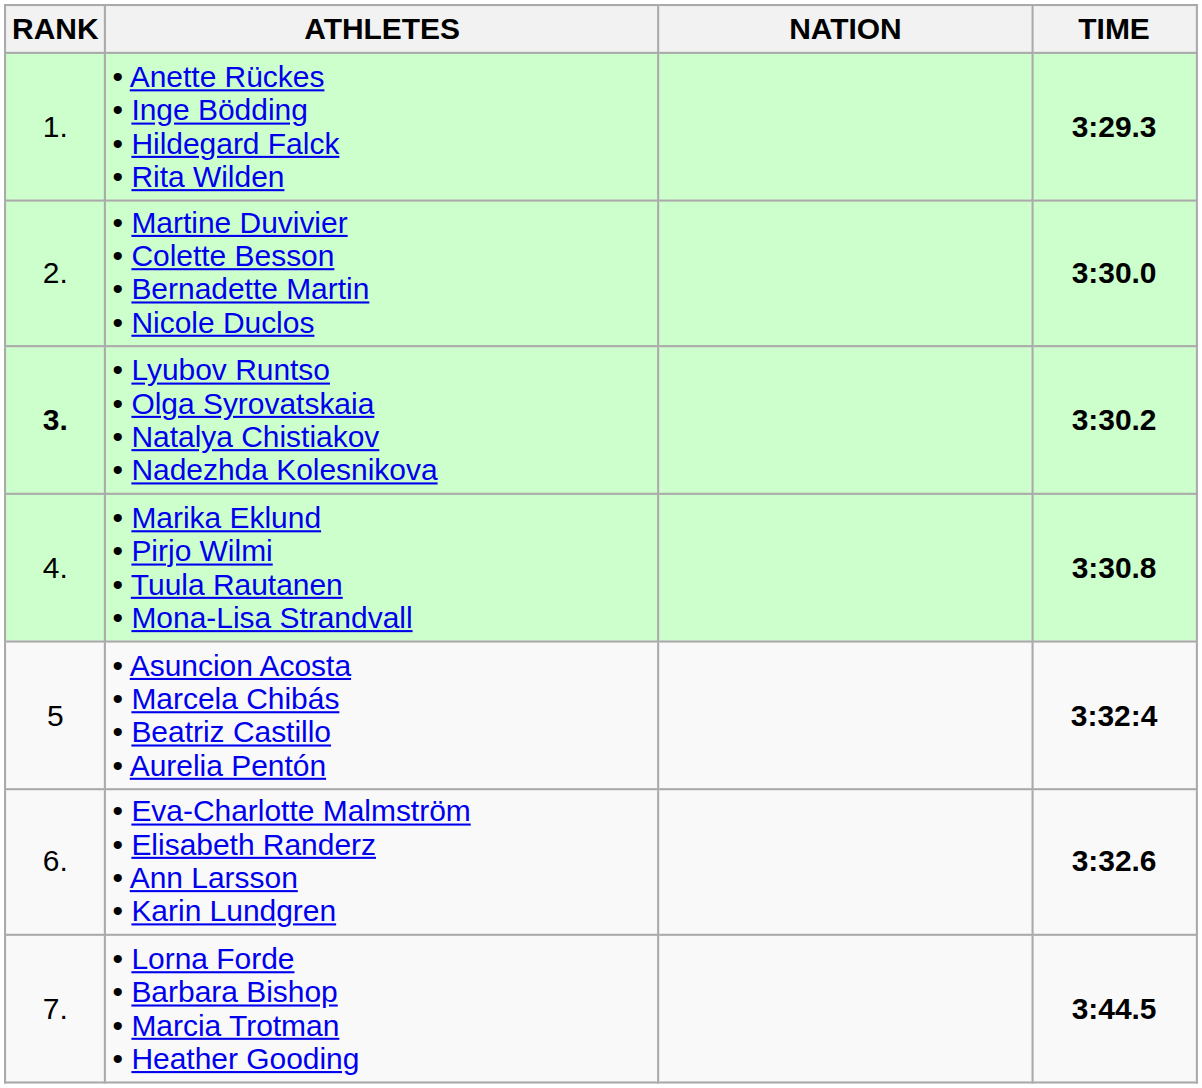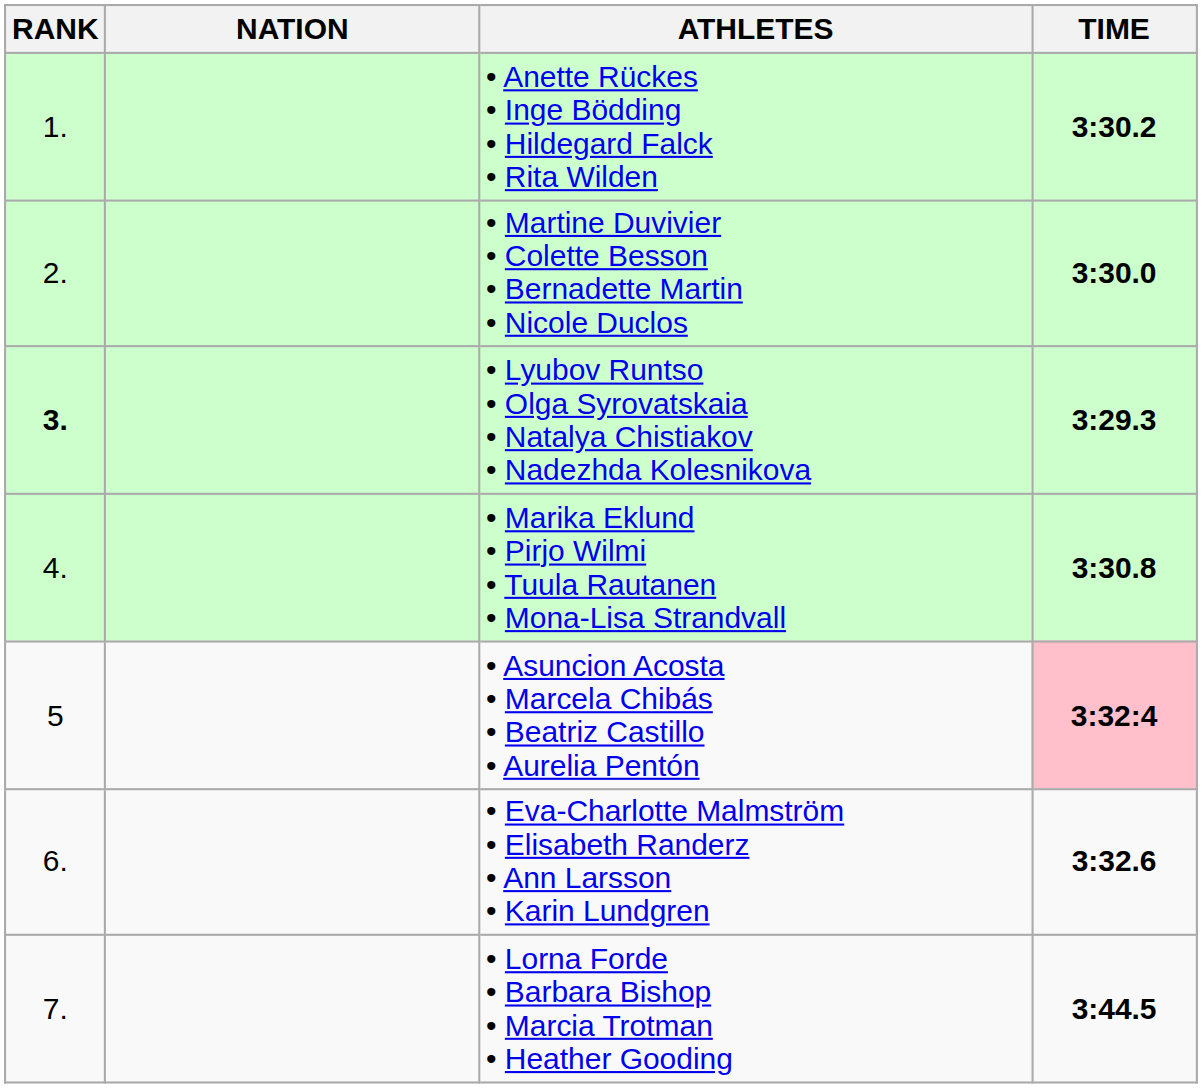columns swapped: (845, 29) <-> (382, 29)
(1114, 126) 3:29.3 -> (1114, 126) 3:30.2
(1114, 421) 3:30.2 -> (1114, 421) 3:29.3
(1114, 715) no background -> (1114, 715) pink background
